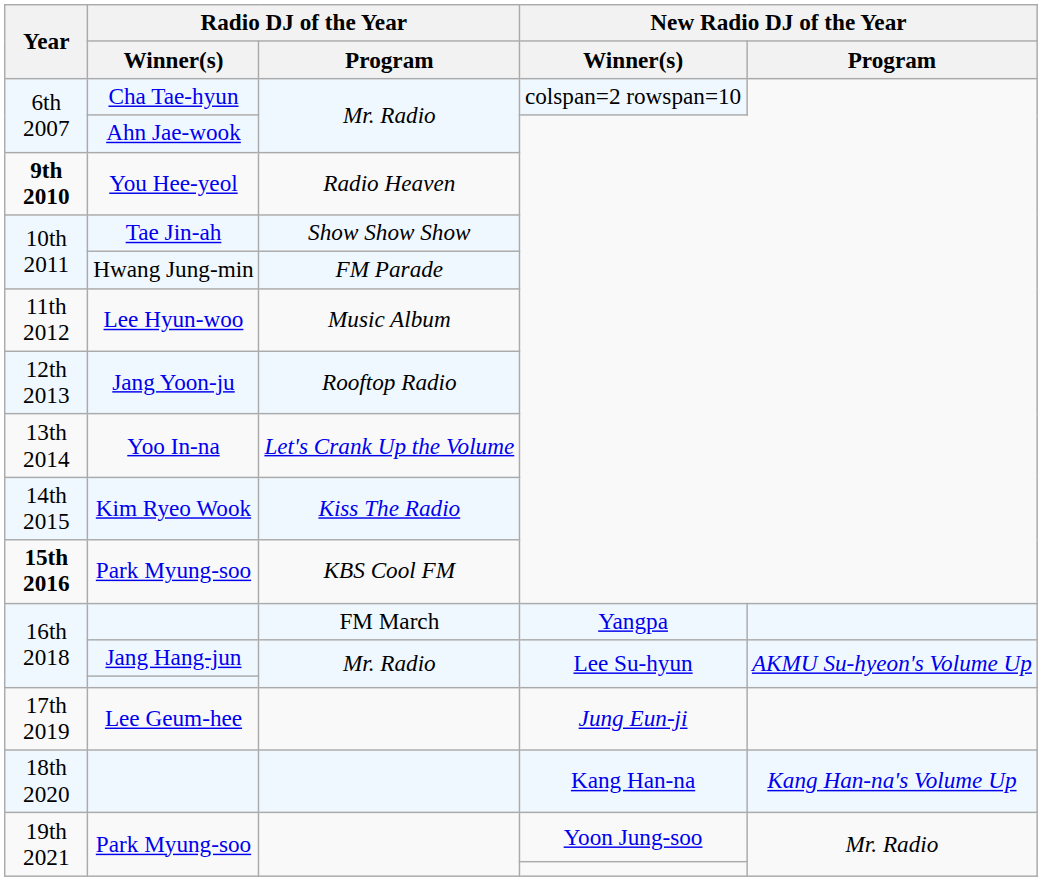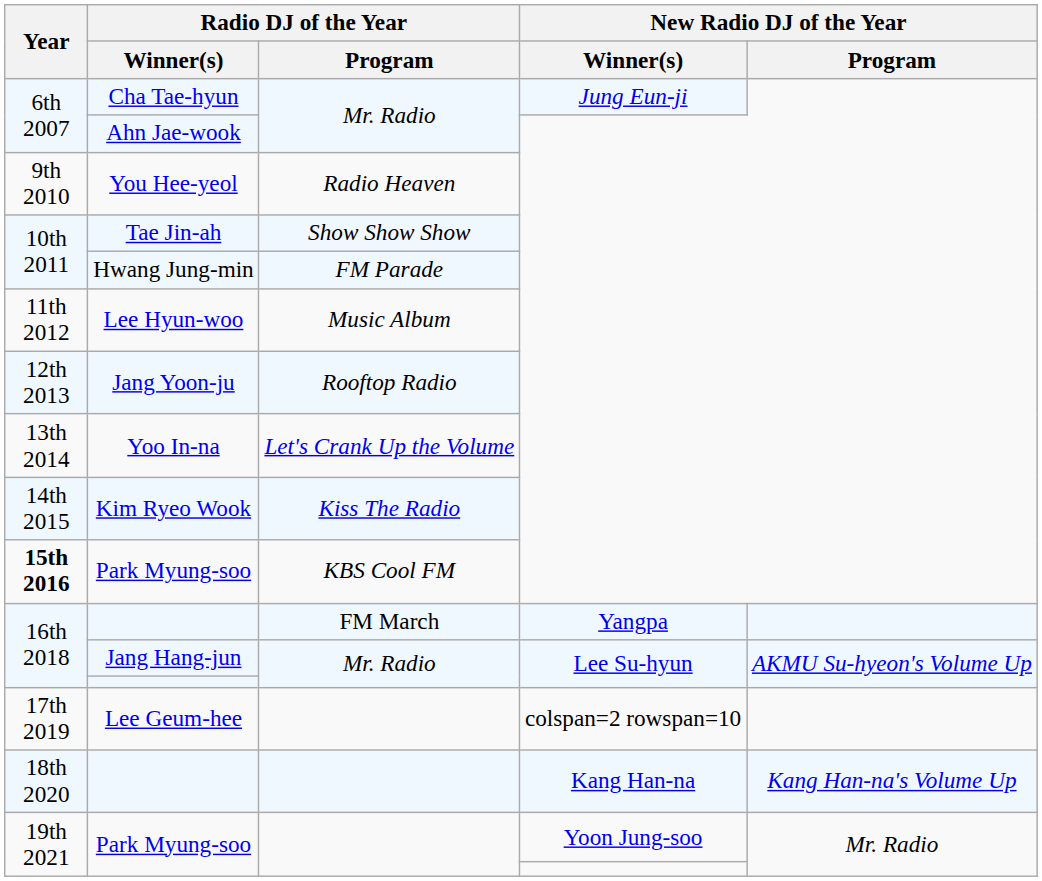(633, 96) colspan=2 rowspan=10 -> (633, 96) Jung Eun-ji
(46, 183) bold -> (46, 183) normal
(633, 718) Jung Eun-ji -> (633, 718) colspan=2 rowspan=10
